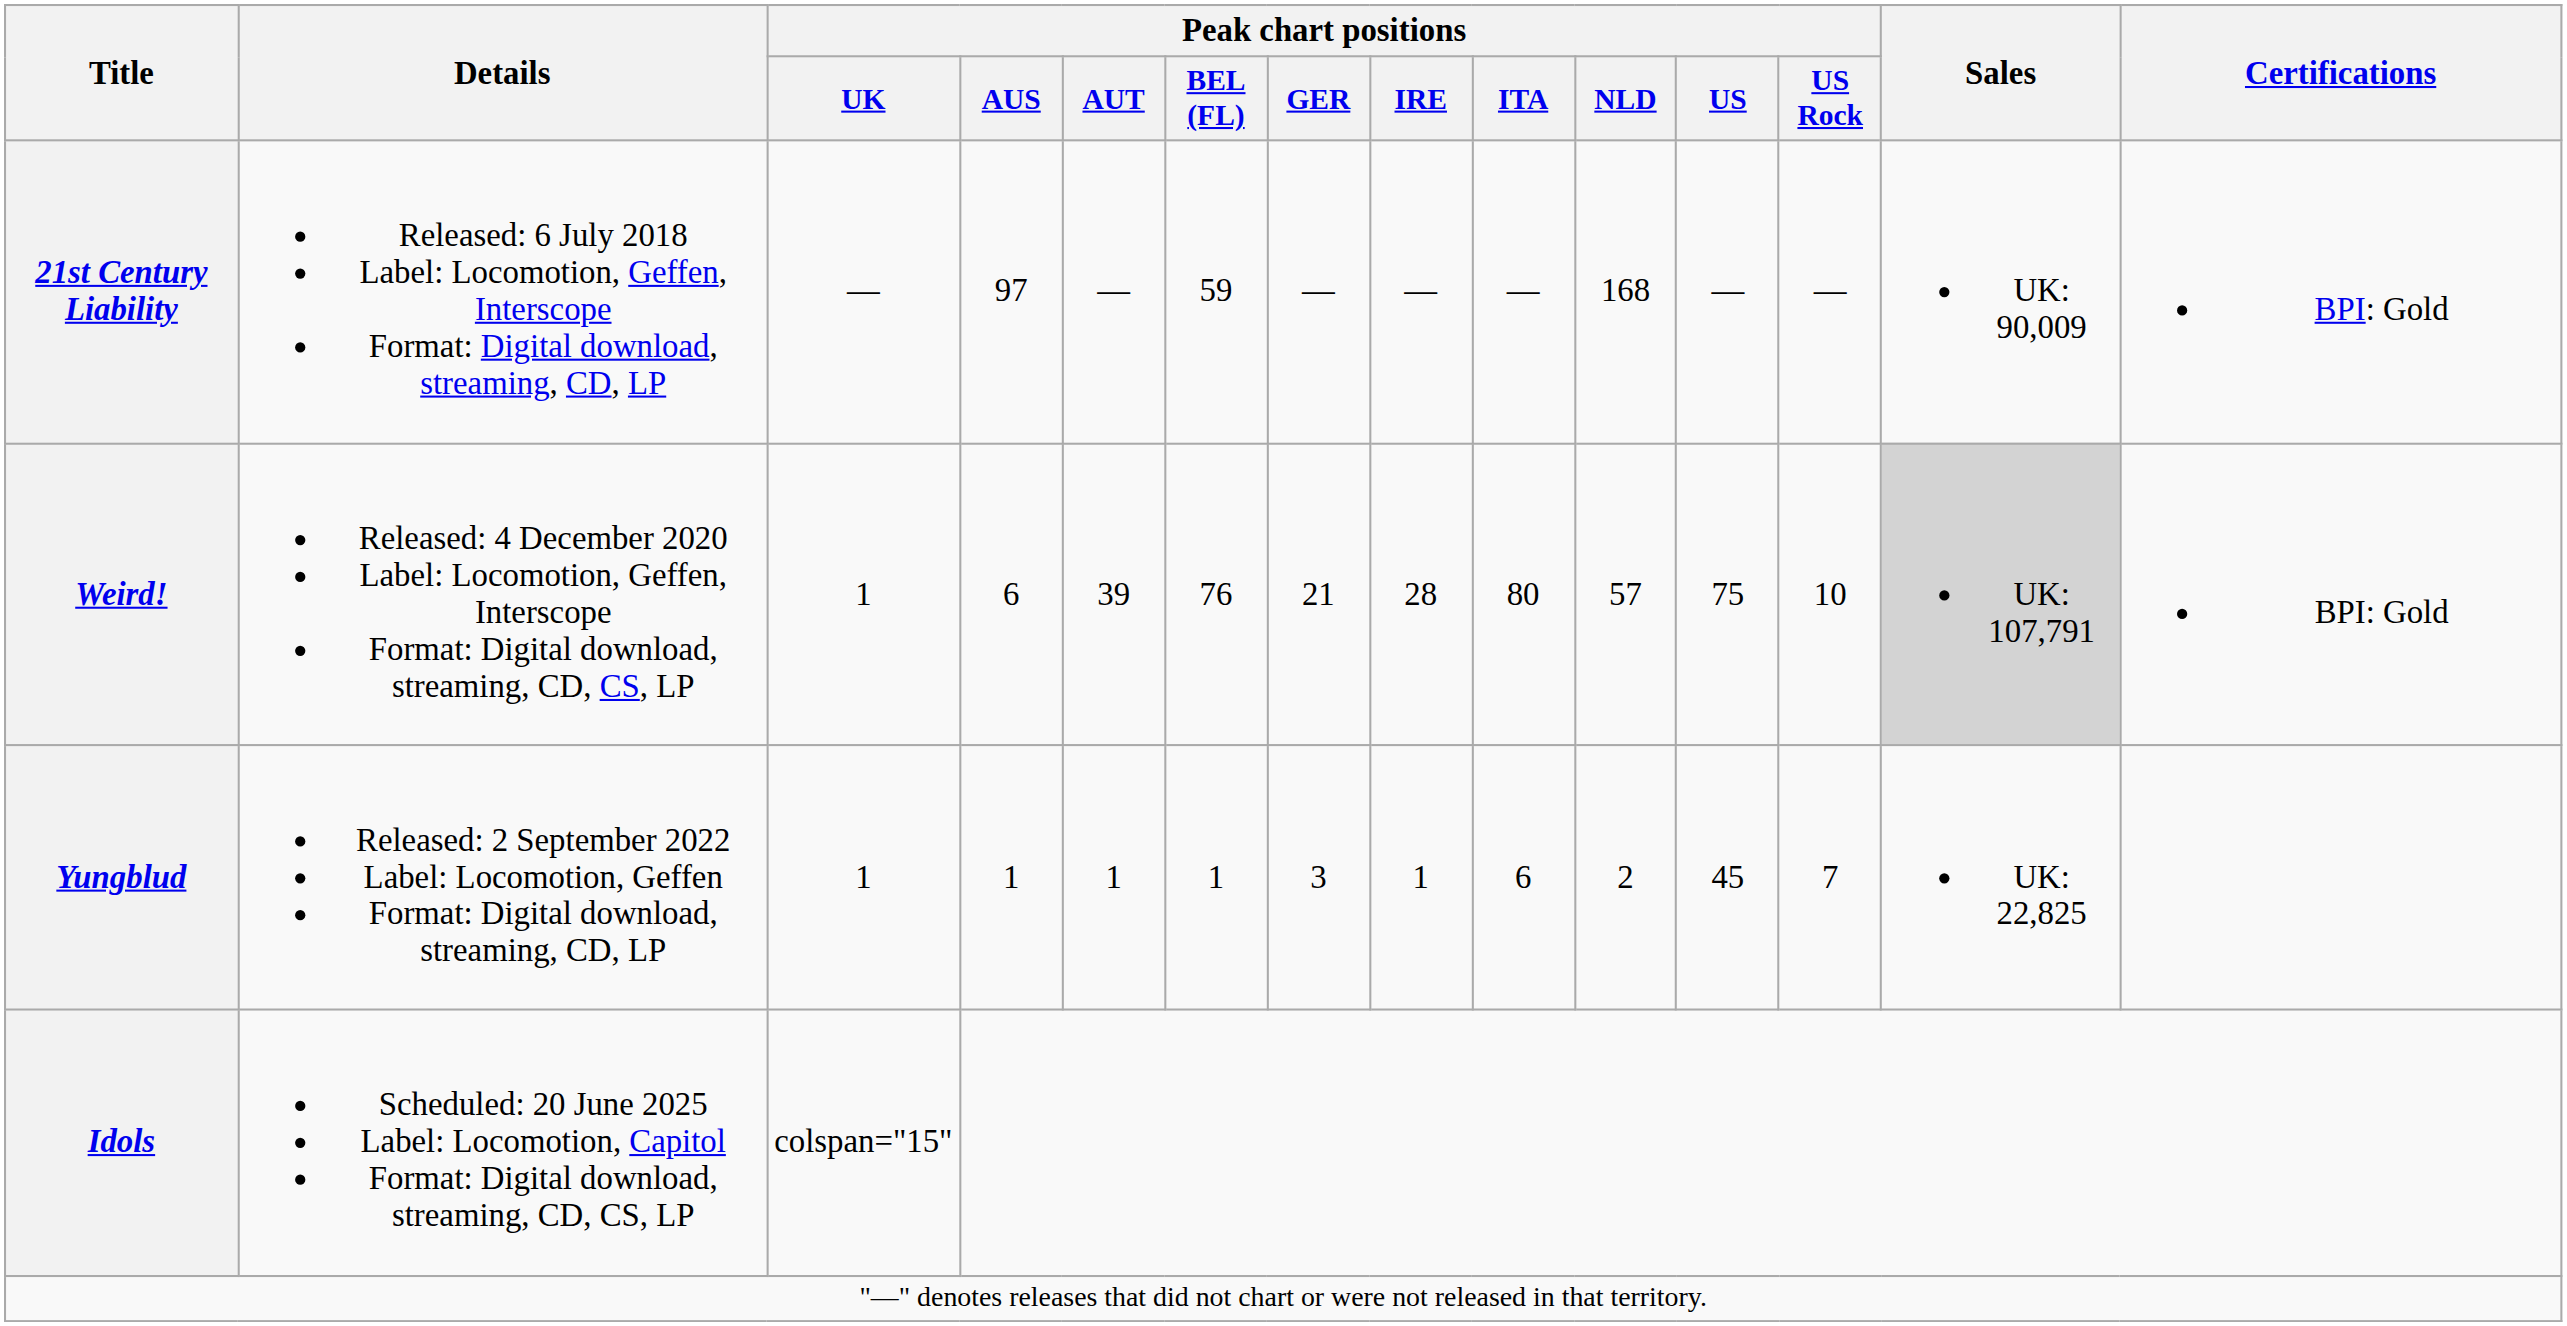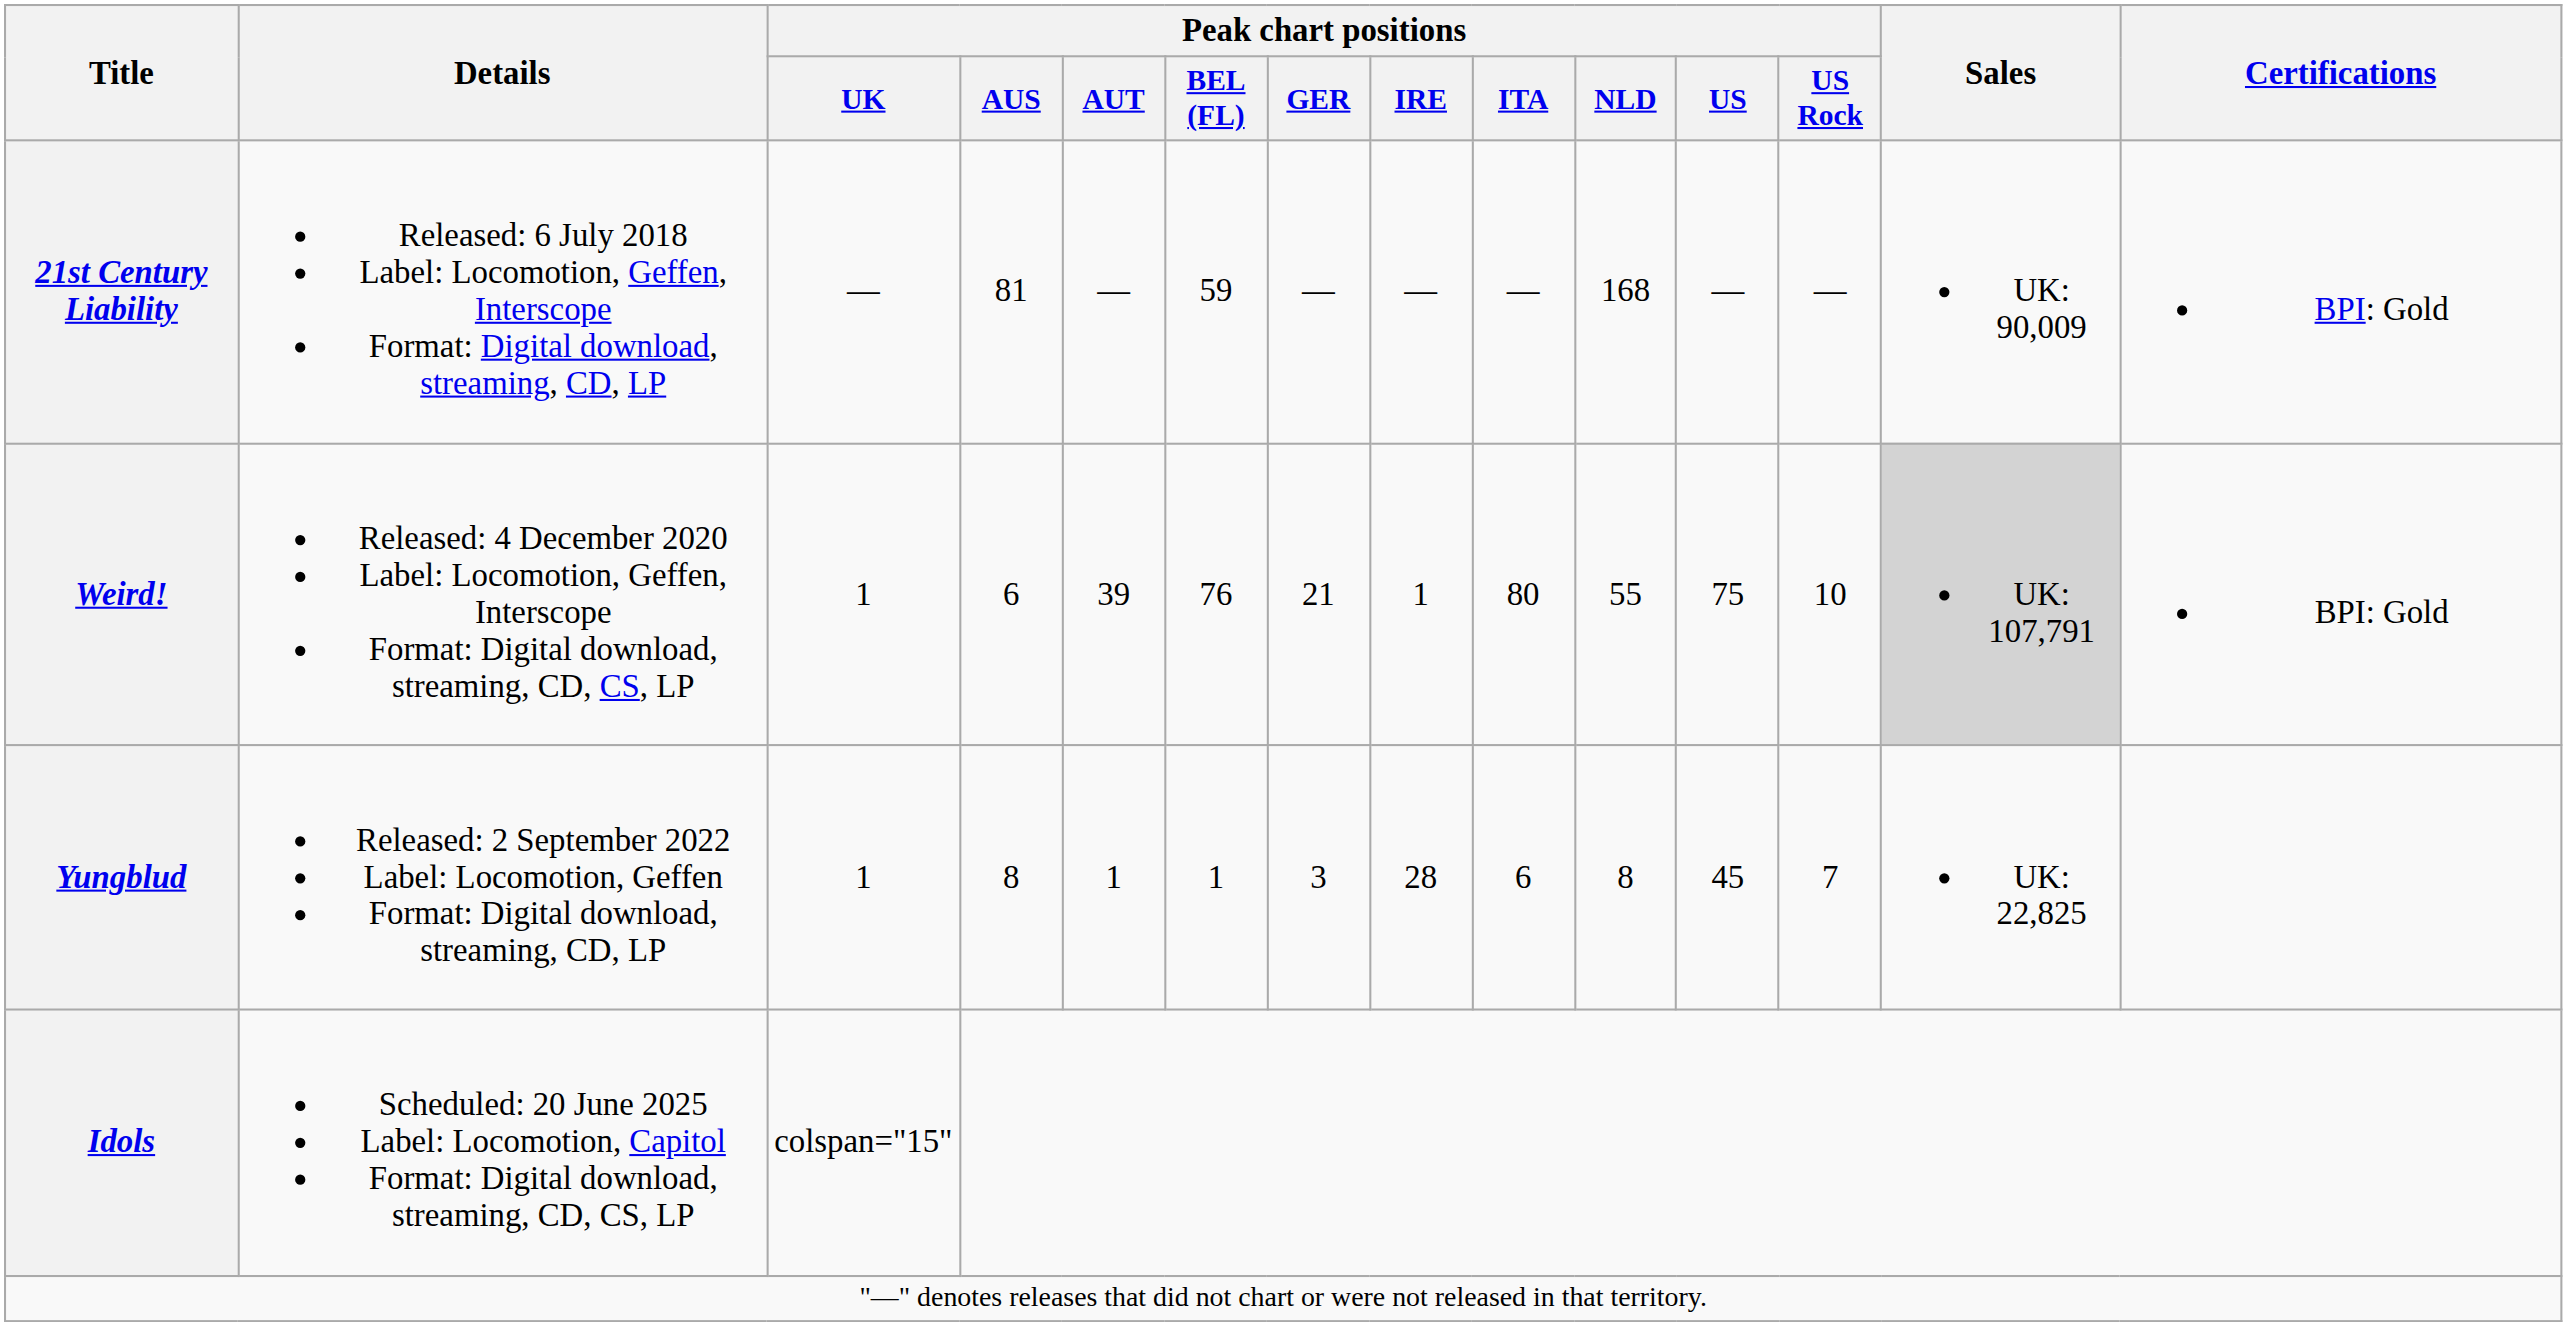(1011, 291) 97 -> (1011, 291) 81
(1421, 593) 28 -> (1421, 593) 1
(1625, 593) 57 -> (1625, 593) 55
(1011, 876) 1 -> (1011, 876) 8
(1421, 876) 1 -> (1421, 876) 28
(1625, 876) 2 -> (1625, 876) 8
